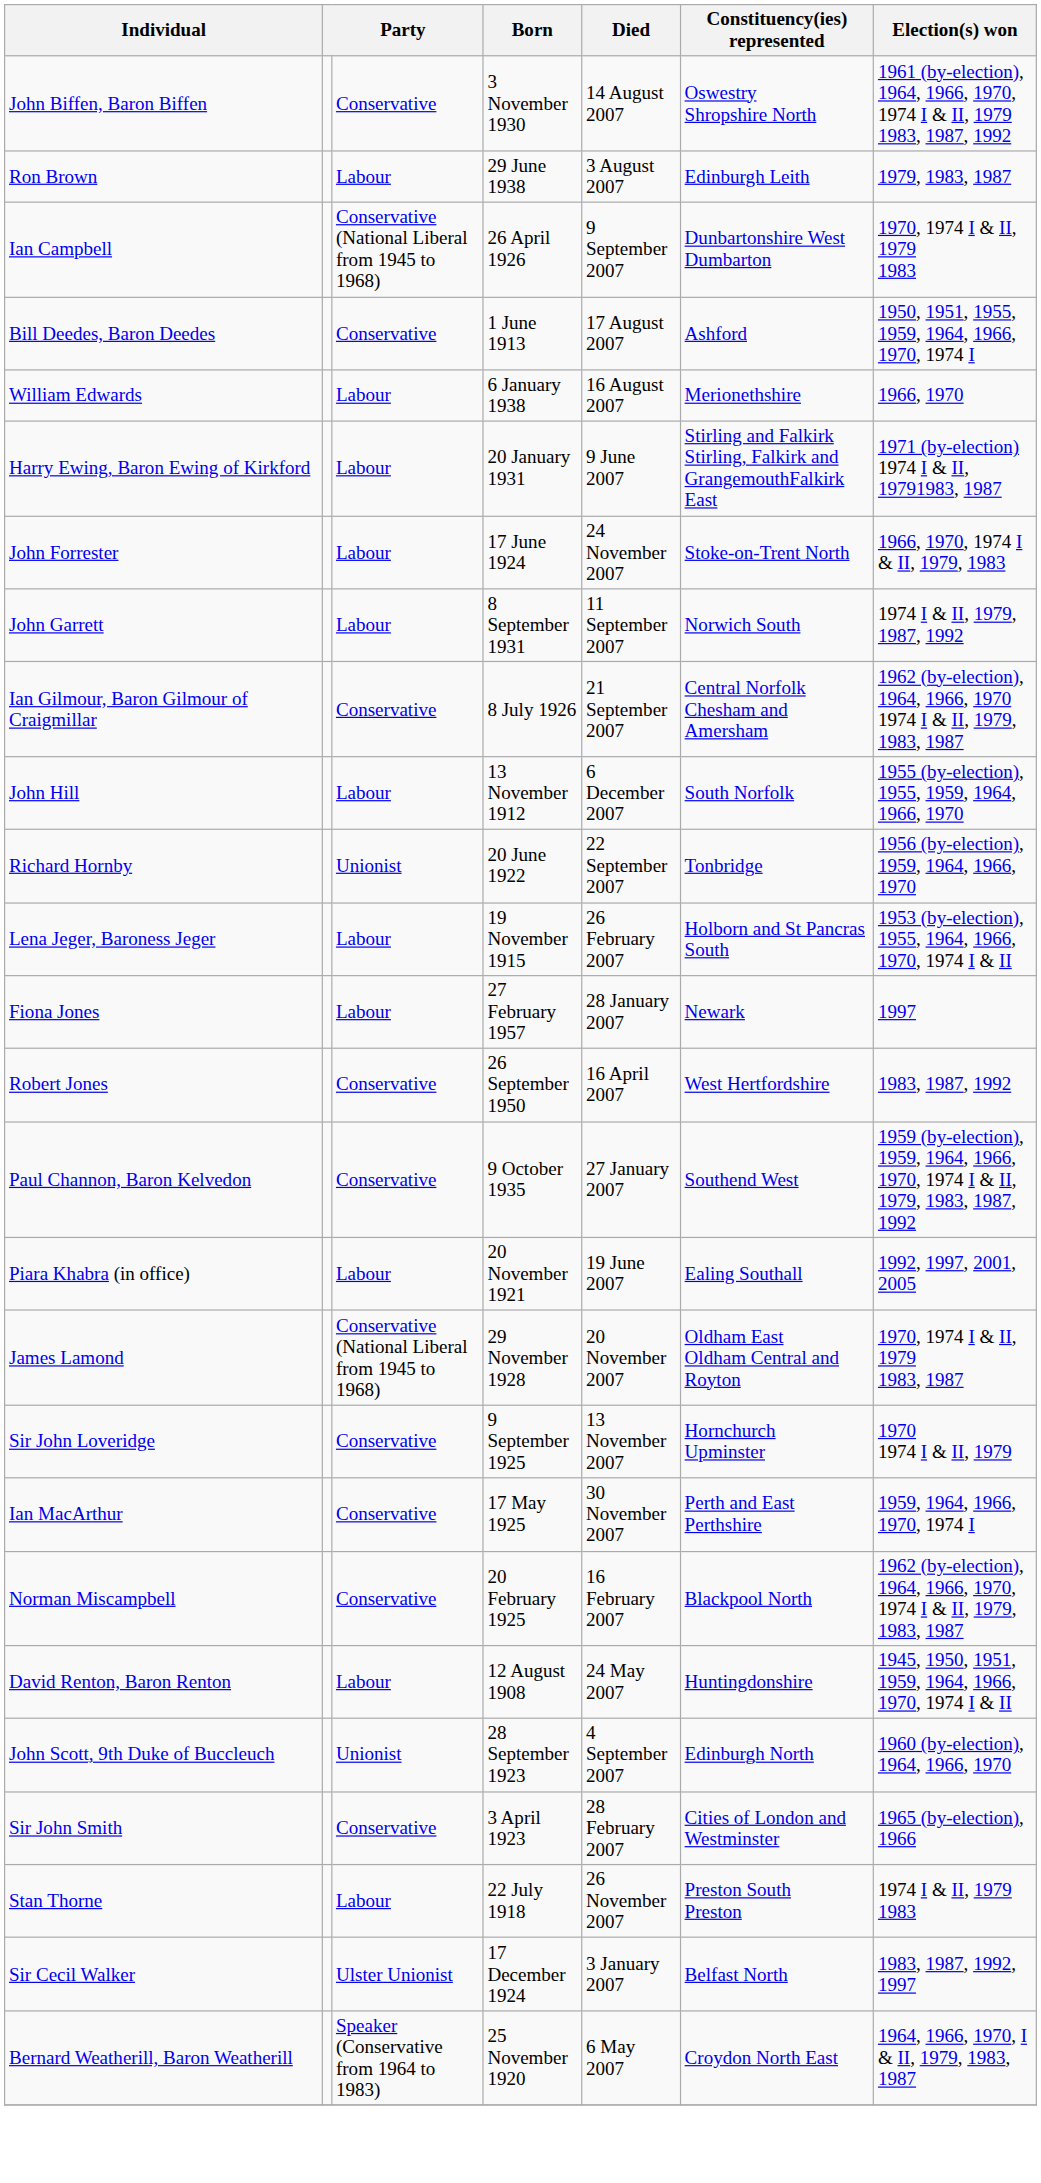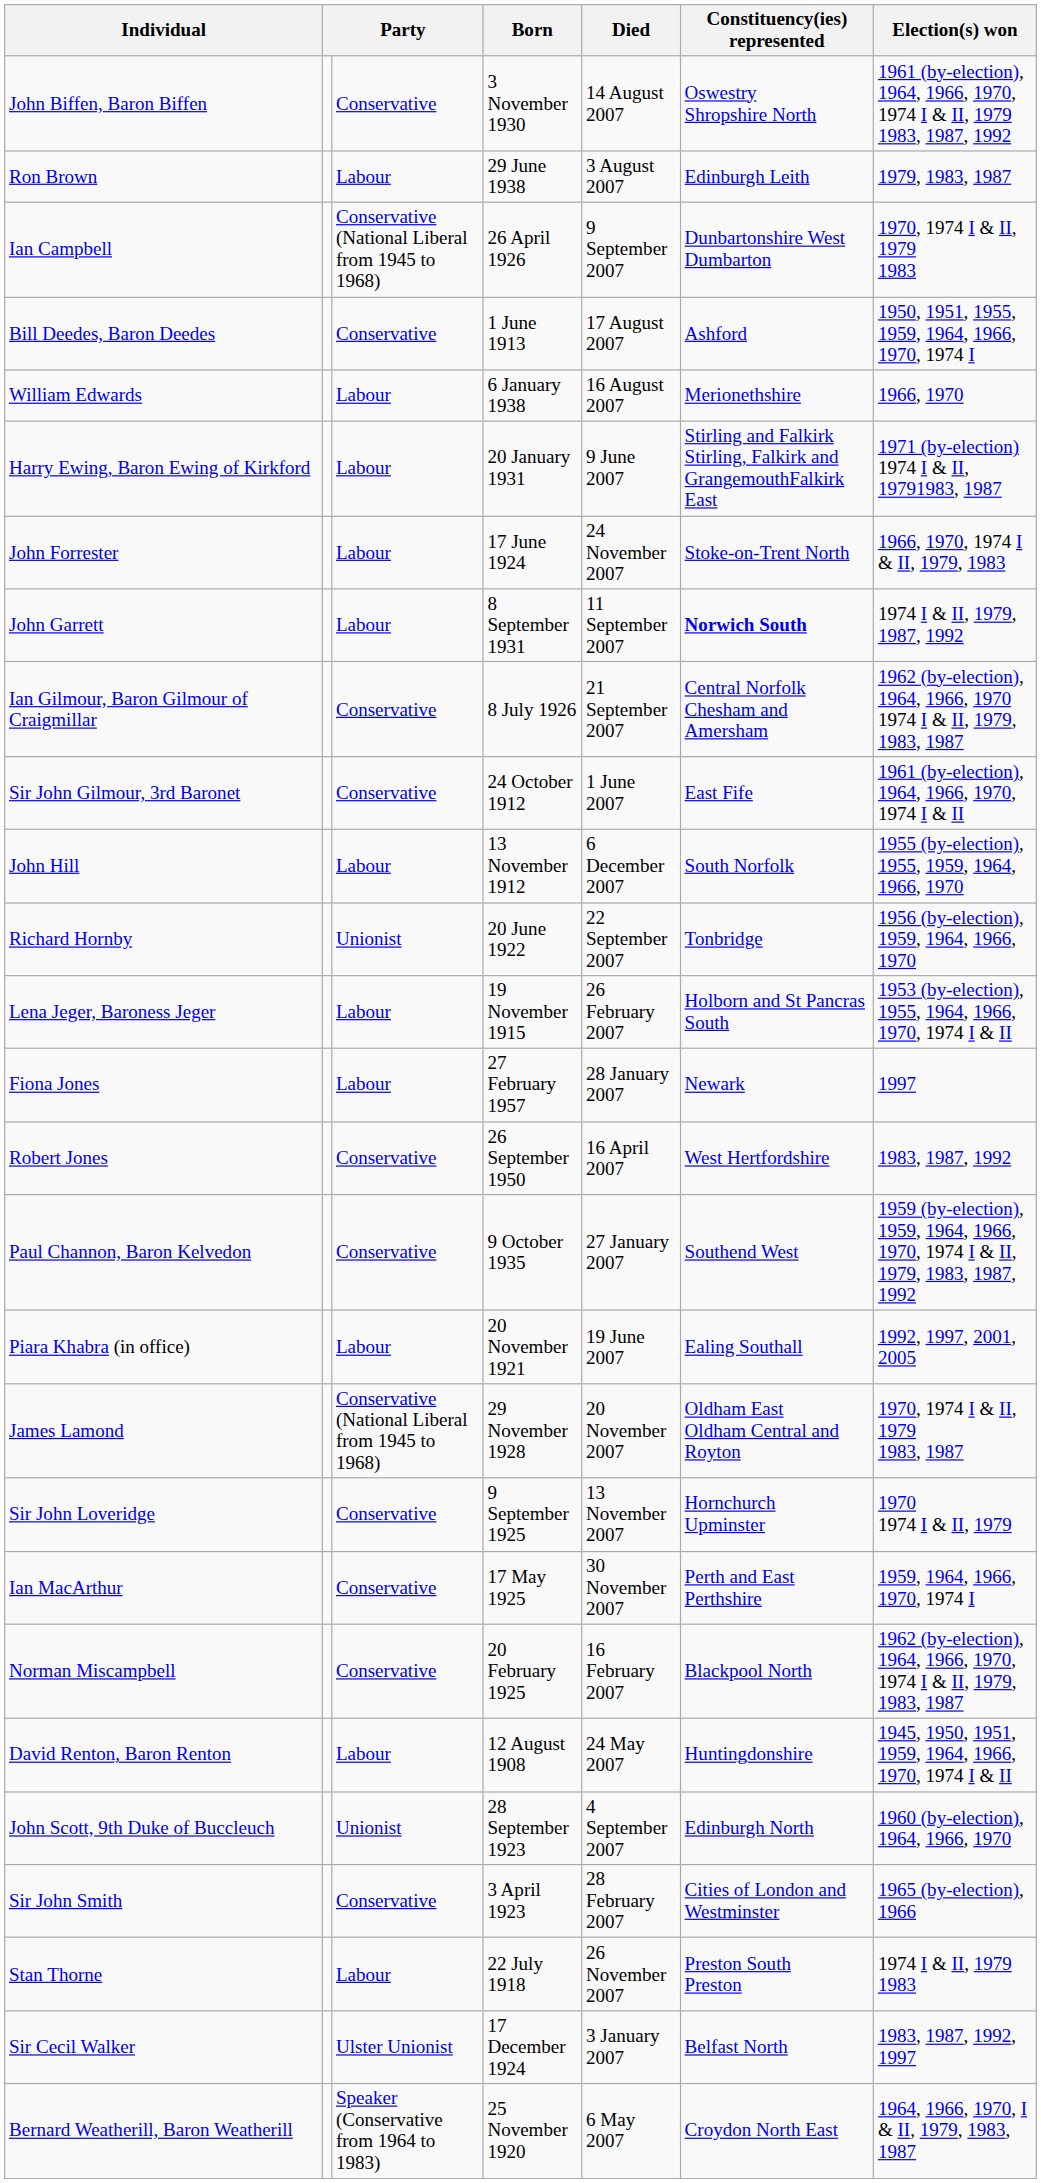(743, 625) normal -> (746, 625) bold
+ row: (125, 792)
